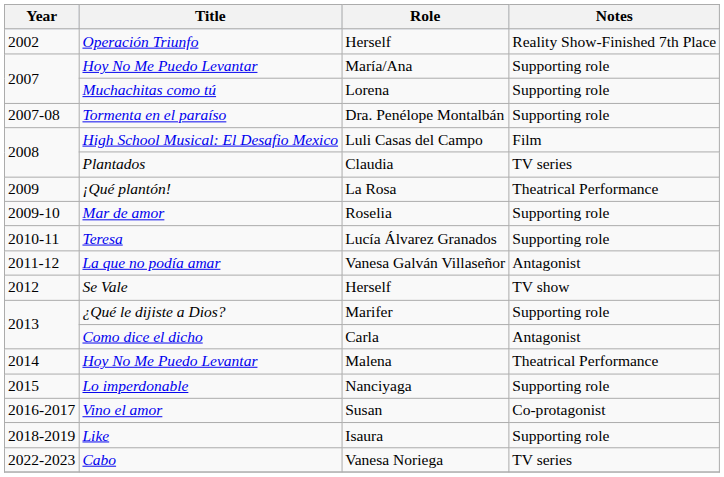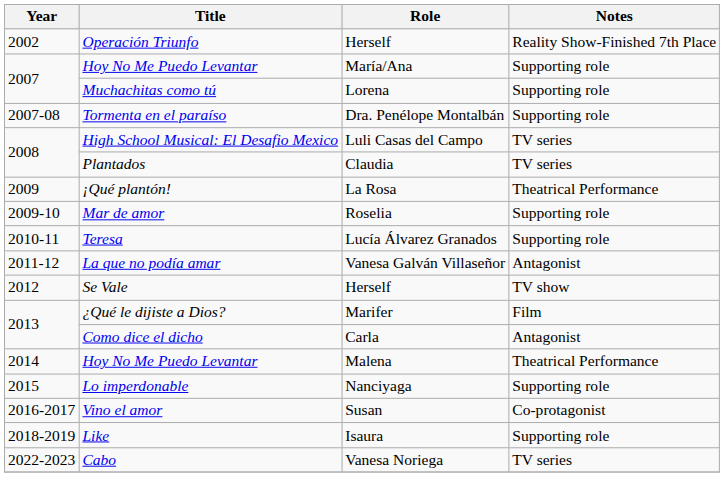(527, 139) Film -> (542, 139) TV series
(561, 312) Supporting role -> (527, 312) Film
